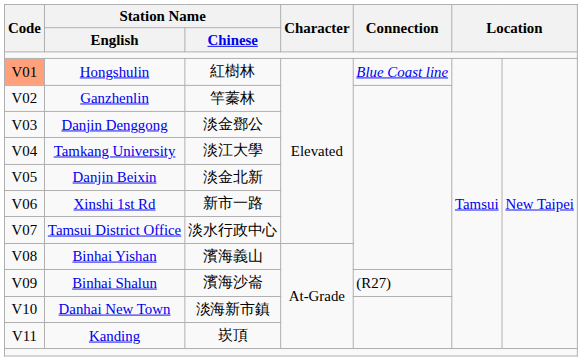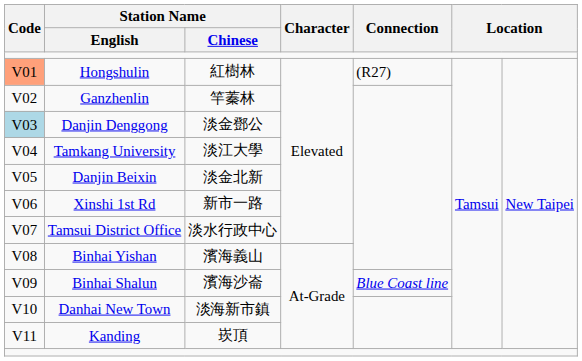(402, 71) Blue Coast line -> (374, 71) (R27)
(24, 124) no background -> (24, 124) lightblue background
(374, 282) (R27) -> (402, 282) Blue Coast line
